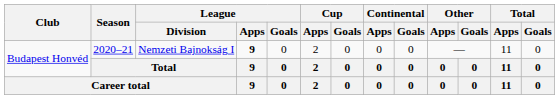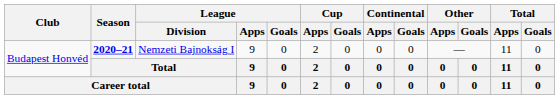(113, 49) normal -> (113, 49) bold
(252, 49) bold -> (252, 49) normal
